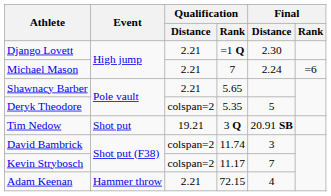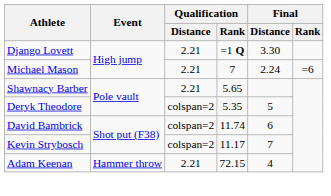(272, 50) 2.30 -> (270, 50) 3.30
- row: (34, 125)
(272, 144) 3 -> (270, 125) 6
